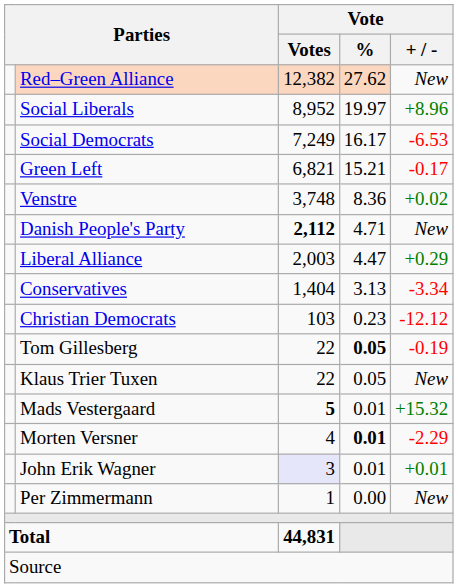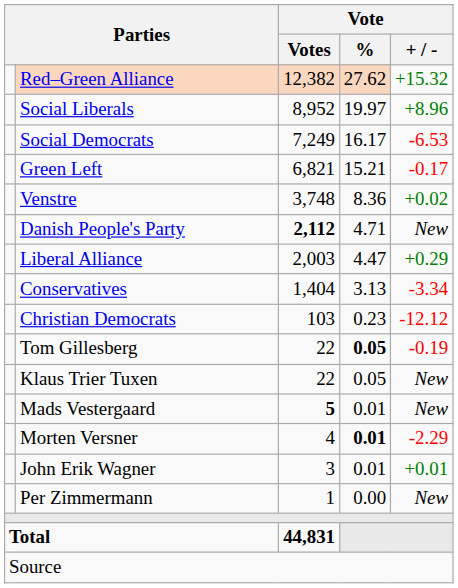(431, 79) New -> (422, 79) +15.32
(422, 408) +15.32 -> (431, 408) New
(330, 468) lavender background -> (330, 468) no background
